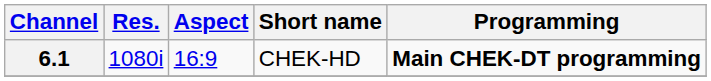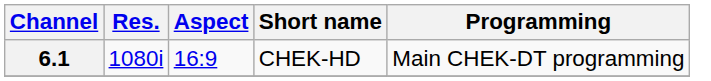(547, 57) bold -> (538, 57) normal
